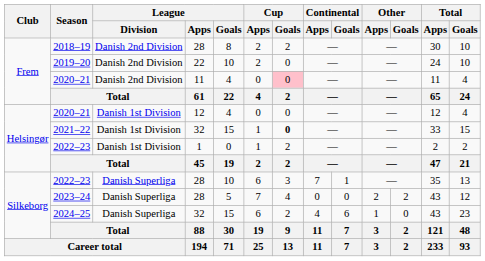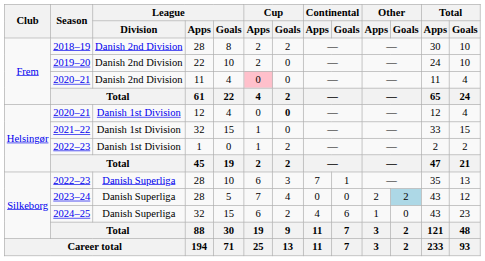(258, 79) no background -> (258, 79) pink background
(288, 79) pink background -> (288, 79) no background
(288, 113) normal -> (288, 113) bold
(288, 130) bold -> (288, 130) normal
(406, 197) no background -> (406, 197) lightblue background
